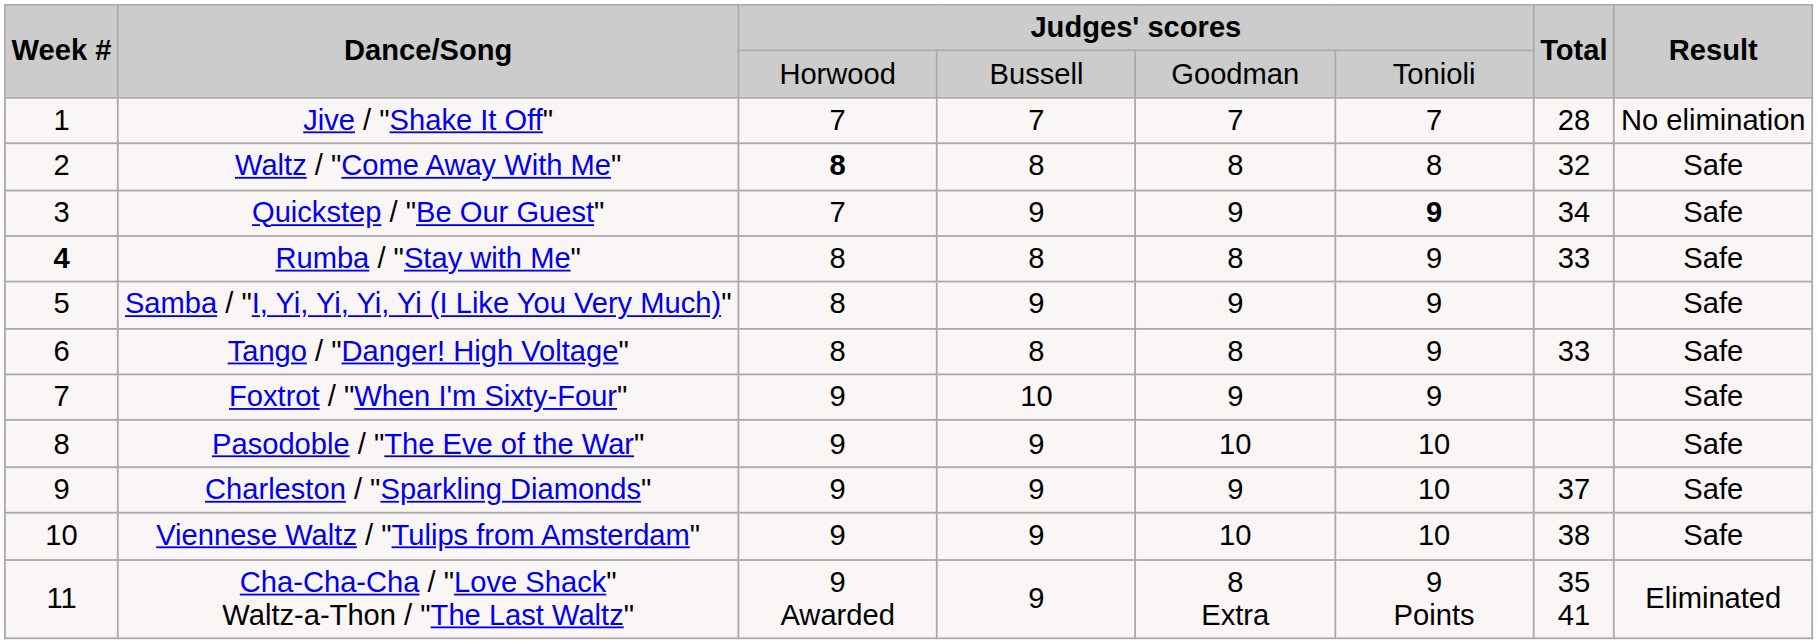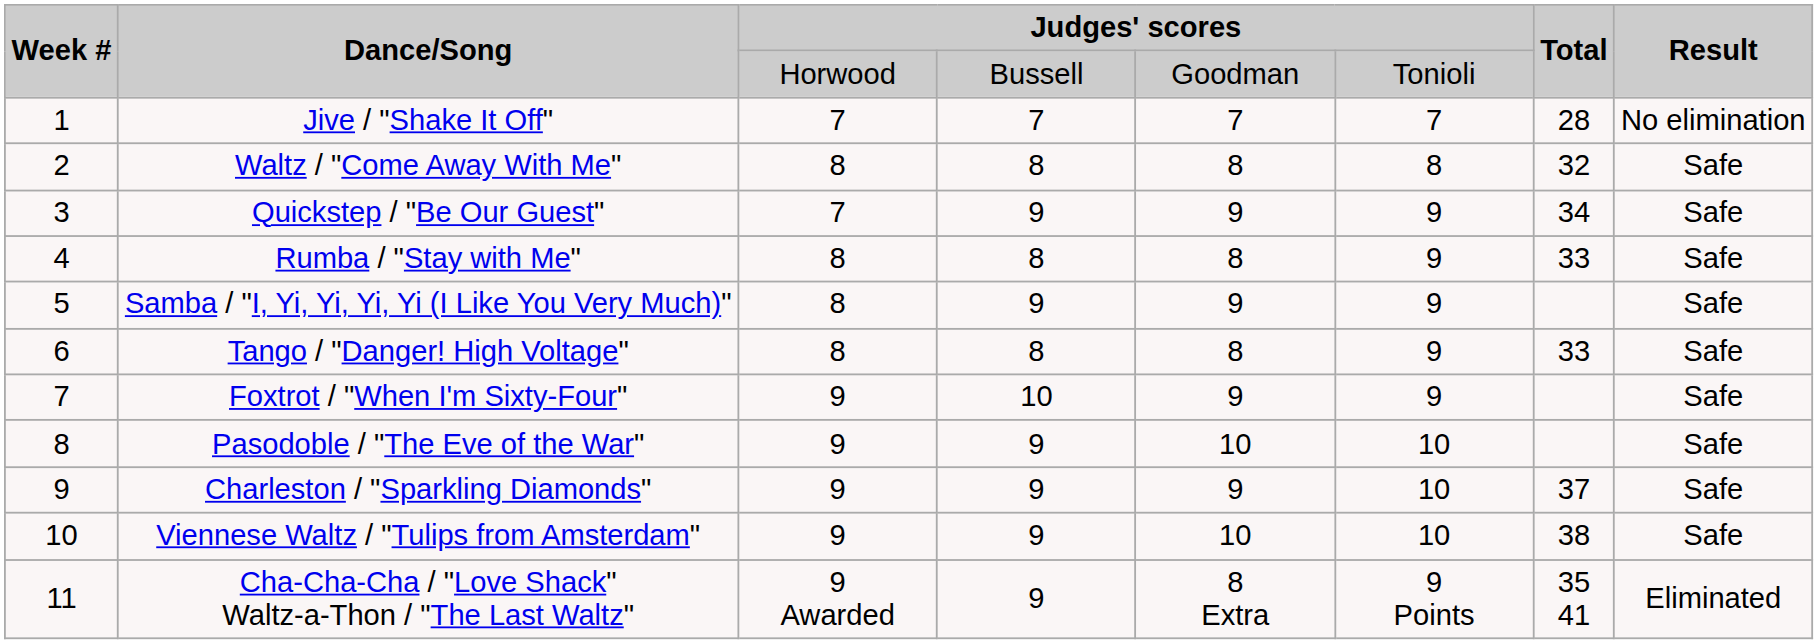(838, 166) bold -> (838, 166) normal
(1434, 212) bold -> (1434, 212) normal
(62, 258) bold -> (62, 258) normal
